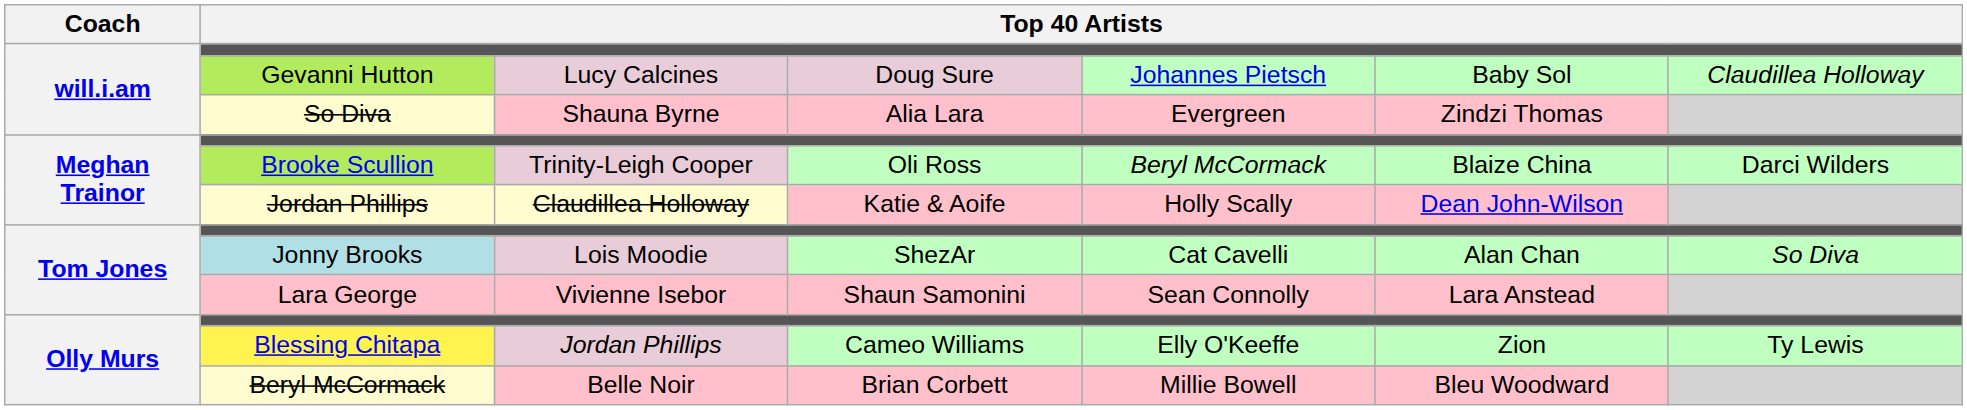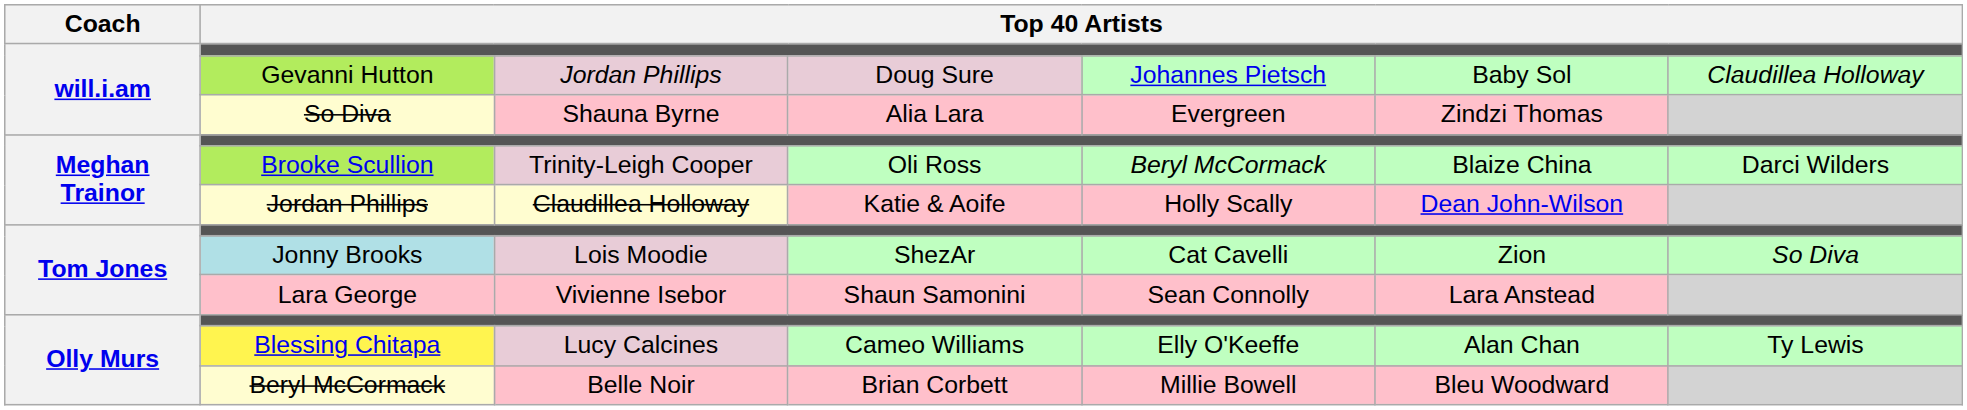(641, 74) Lucy Calcines -> (641, 74) Jordan Phillips
(1522, 255) Alan Chan -> (1522, 255) Zion
(641, 345) Jordan Phillips -> (641, 345) Lucy Calcines
(1522, 345) Zion -> (1522, 345) Alan Chan
